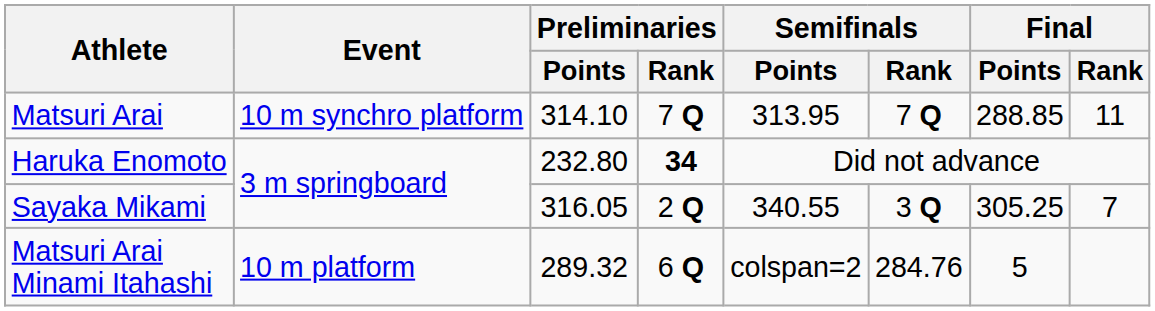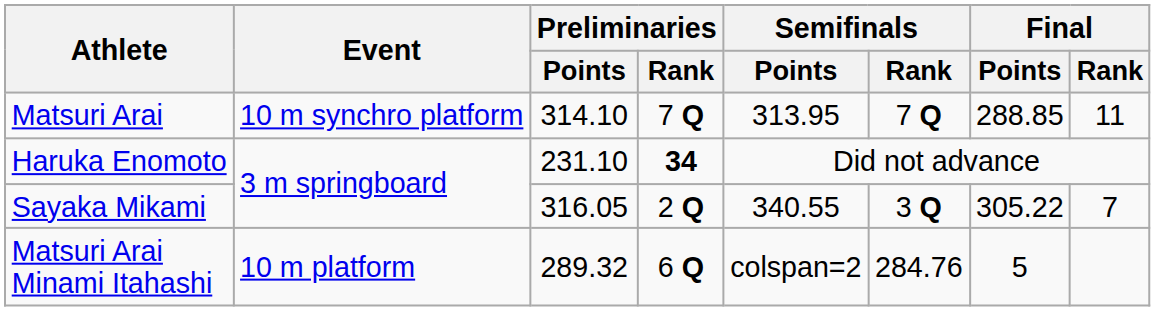(584, 161) 232.80 -> (584, 161) 231.10
(1020, 207) 305.25 -> (1020, 207) 305.22
